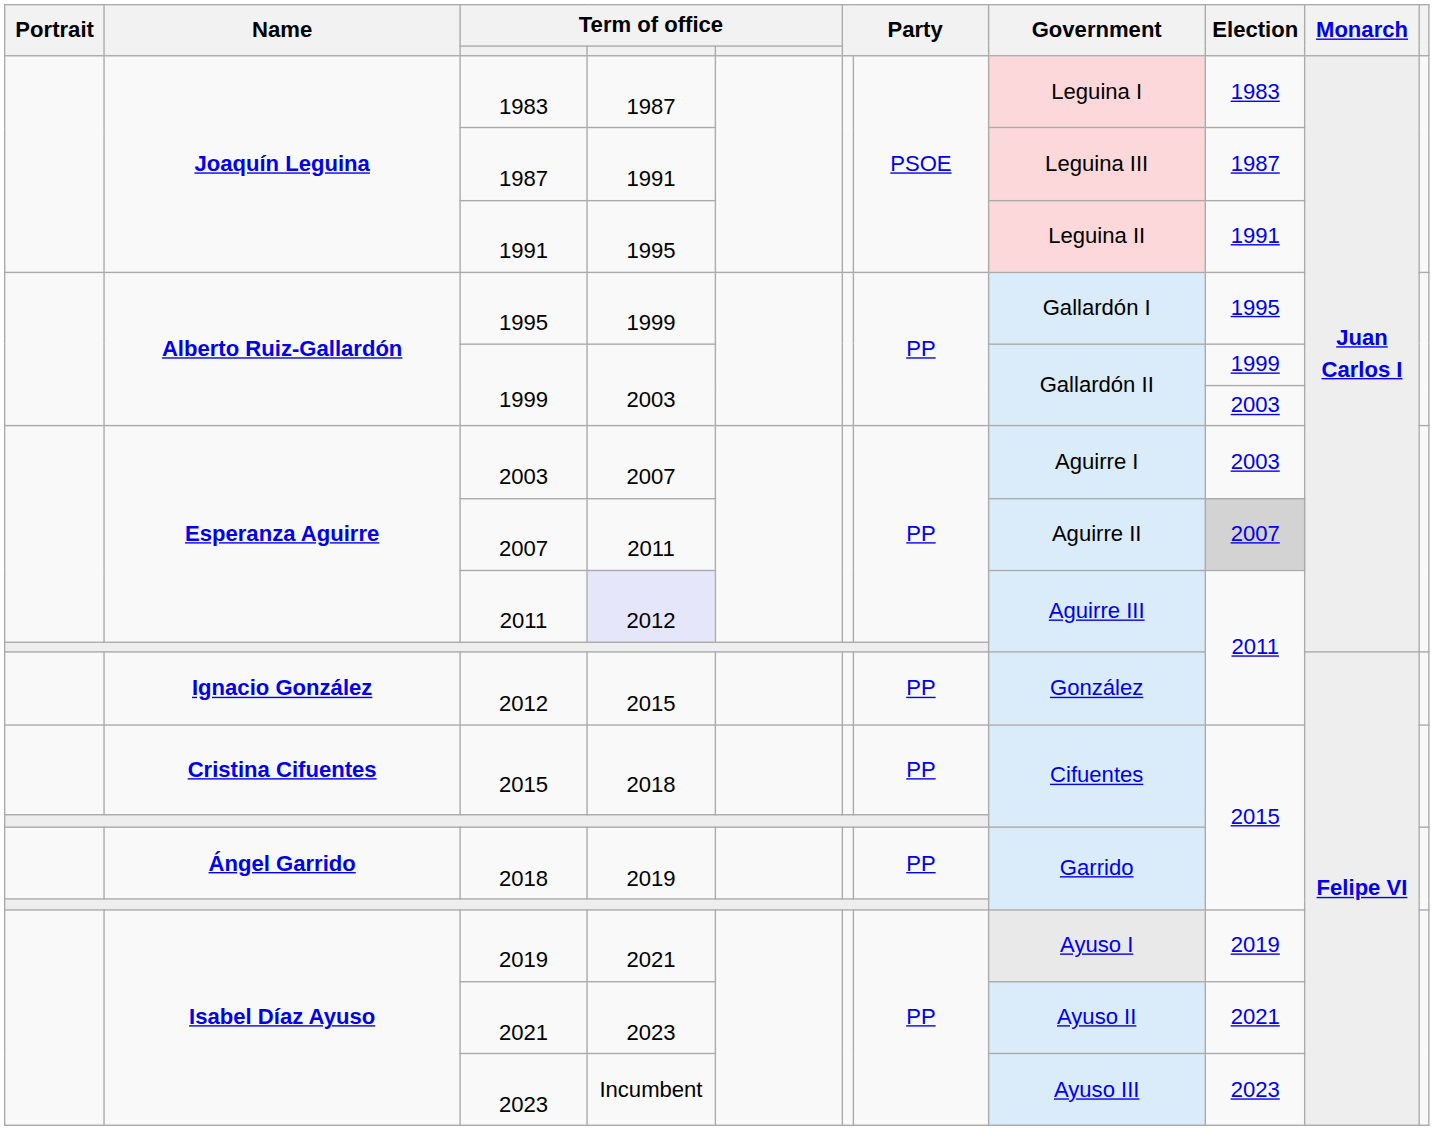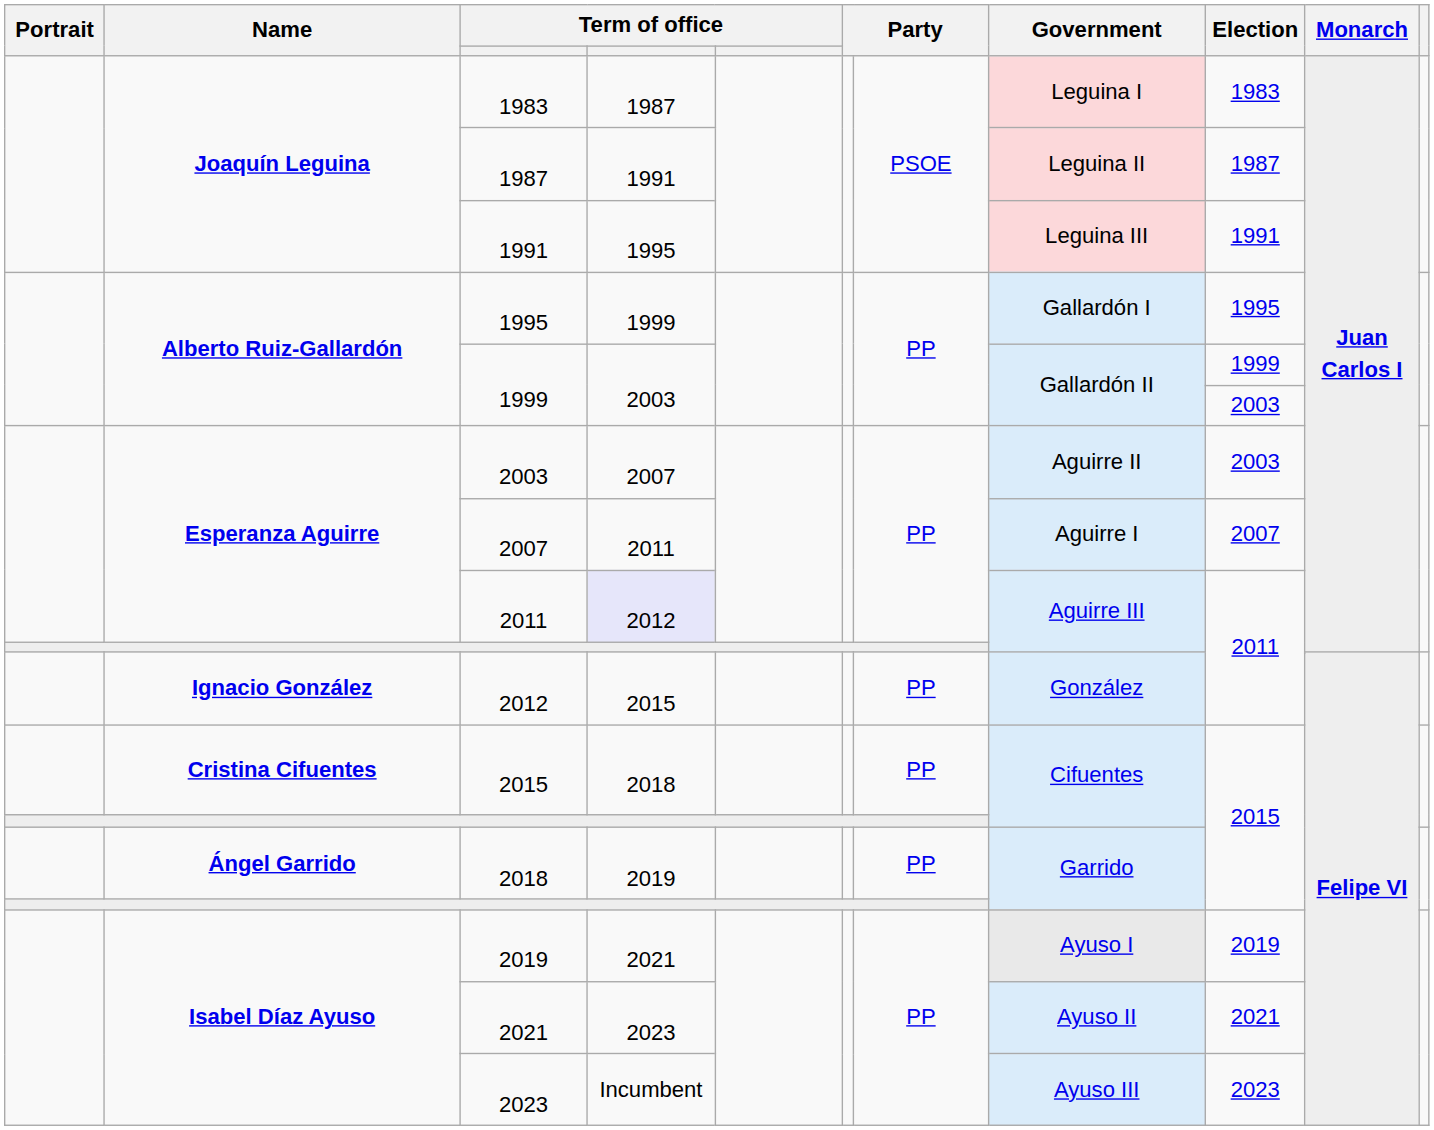(1097, 163) Leguina III -> (1097, 163) Leguina II
(1097, 235) Leguina II -> (1097, 235) Leguina III
(1097, 461) Aguirre I -> (1097, 461) Aguirre II
(1097, 533) Aguirre II -> (1097, 533) Aguirre I
(1255, 533) lightgrey background -> (1255, 533) no background
